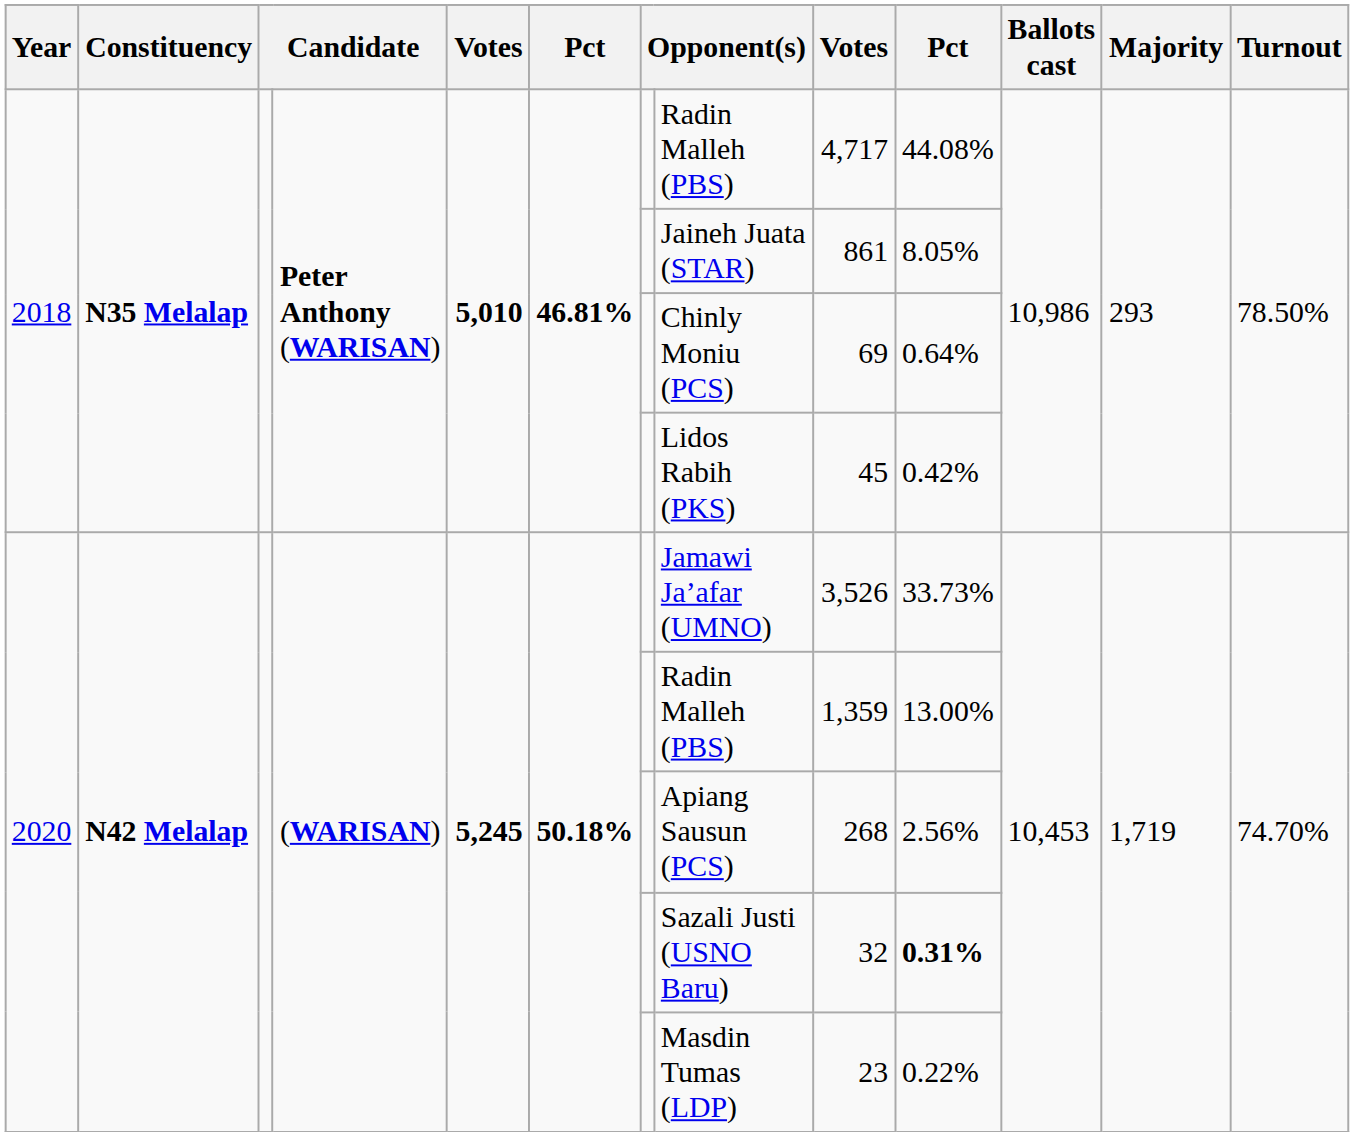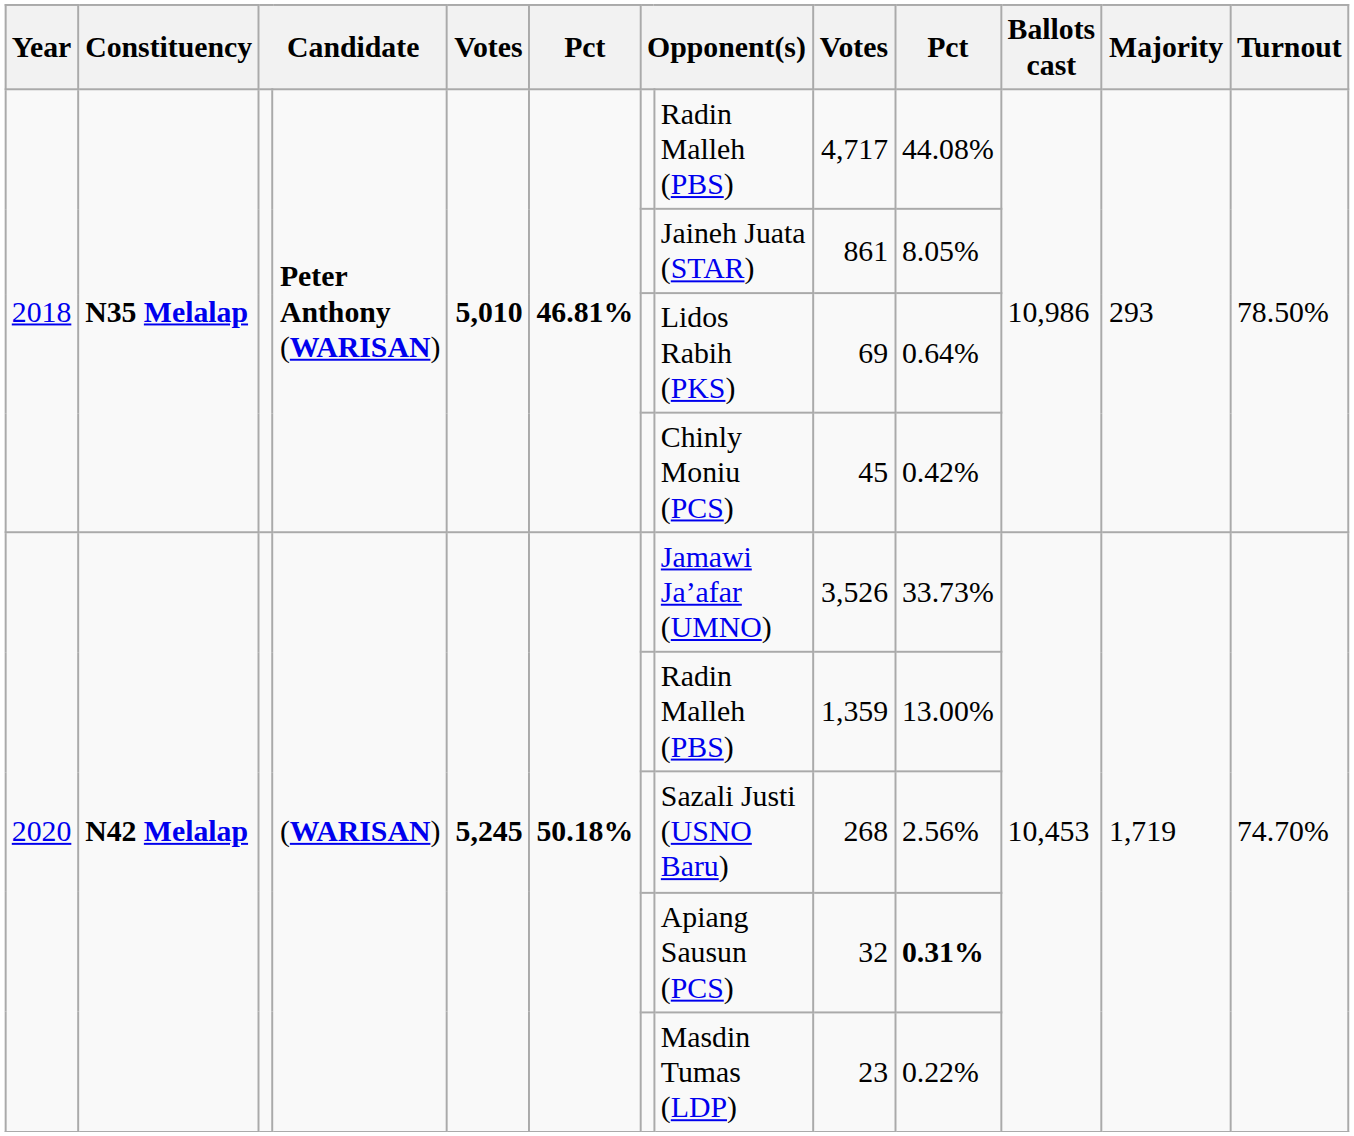(701, 352) Chinly Moniu (PCS) -> (698, 352) Lidos Rabih (PKS)
(698, 472) Lidos Rabih (PKS) -> (701, 472) Chinly Moniu (PCS)
(705, 831) Apiang Sausun (PCS) -> (728, 831) Sazali Justi (USNO Baru)
(728, 951) Sazali Justi (USNO Baru) -> (705, 951) Apiang Sausun (PCS)
